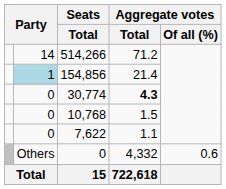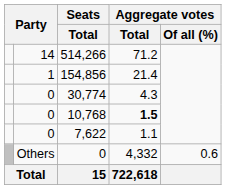(51, 75) lightblue background -> (51, 75) no background
(149, 94) bold -> (149, 94) normal
(149, 114) normal -> (149, 114) bold
